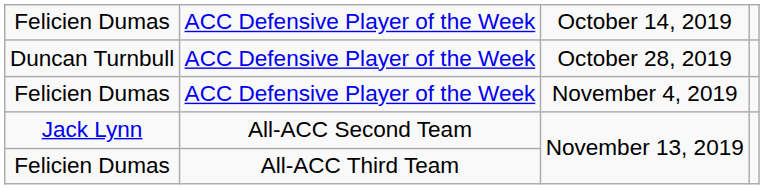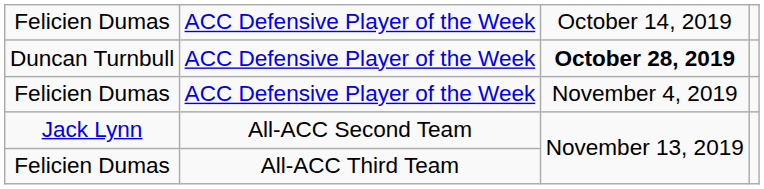(645, 58) normal -> (645, 58) bold
